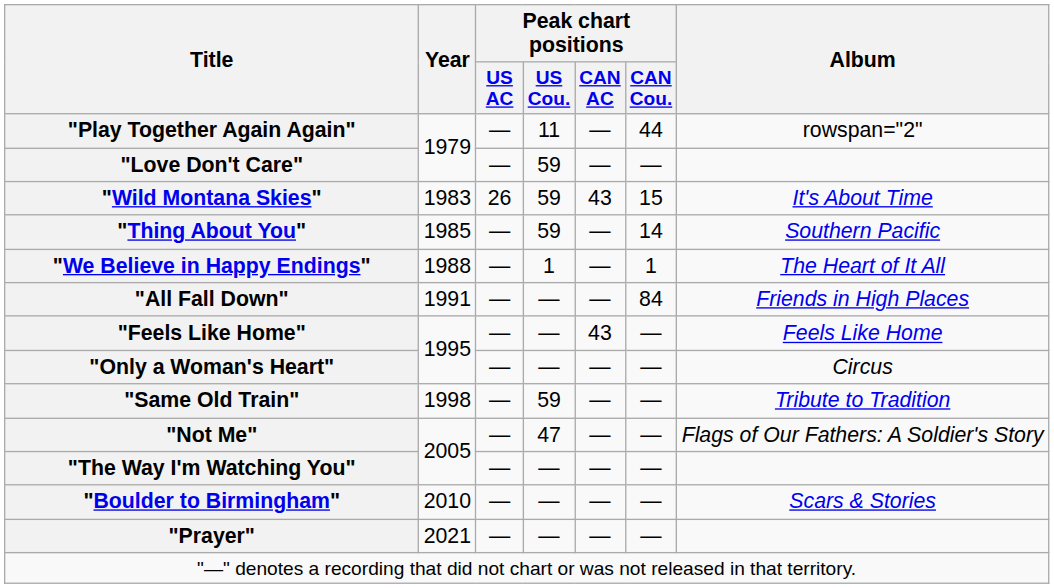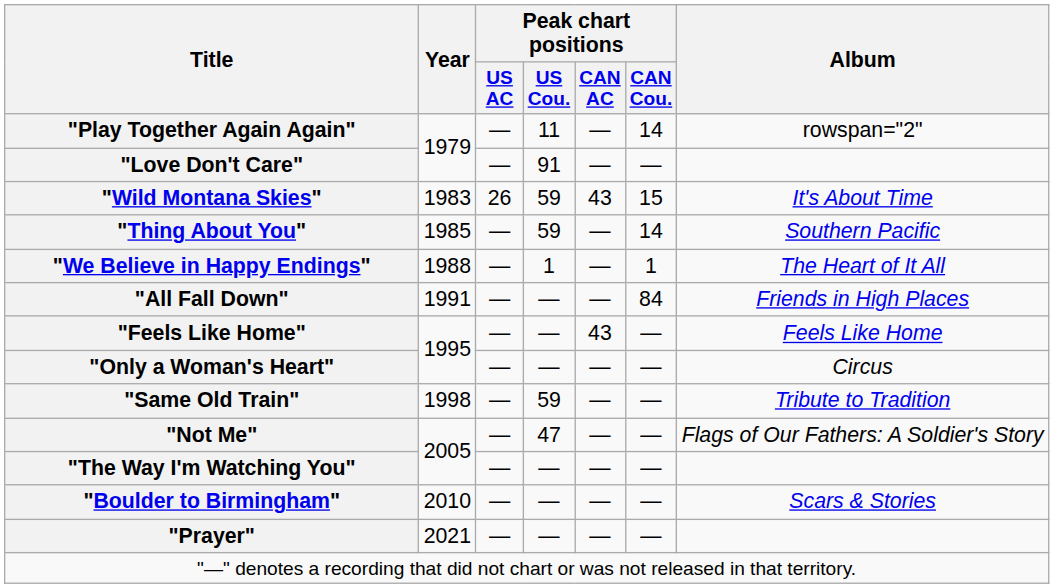(651, 130) 44 -> (651, 130) 14
(549, 164) 59 -> (549, 164) 91
